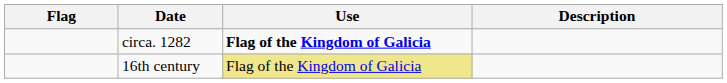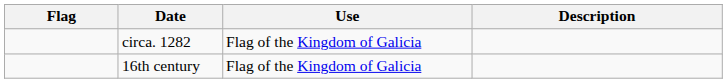(328, 41) bold -> (324, 41) normal
(324, 66) khaki background -> (324, 66) no background
